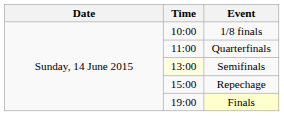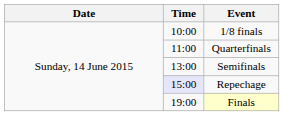(184, 66) lightyellow background -> (184, 66) no background
(184, 84) no background -> (184, 84) lavender background
